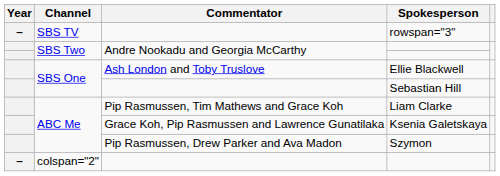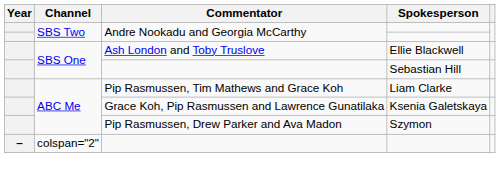- row: (244, 32)
